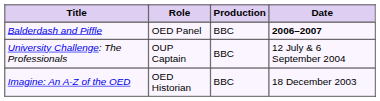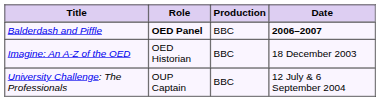(177, 30) normal -> (177, 30) bold
rows swapped: (65, 53) <-> (69, 82)
